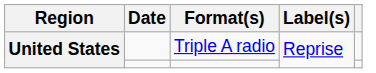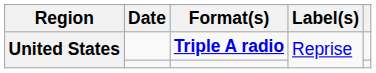(224, 45) normal -> (229, 45) bold
